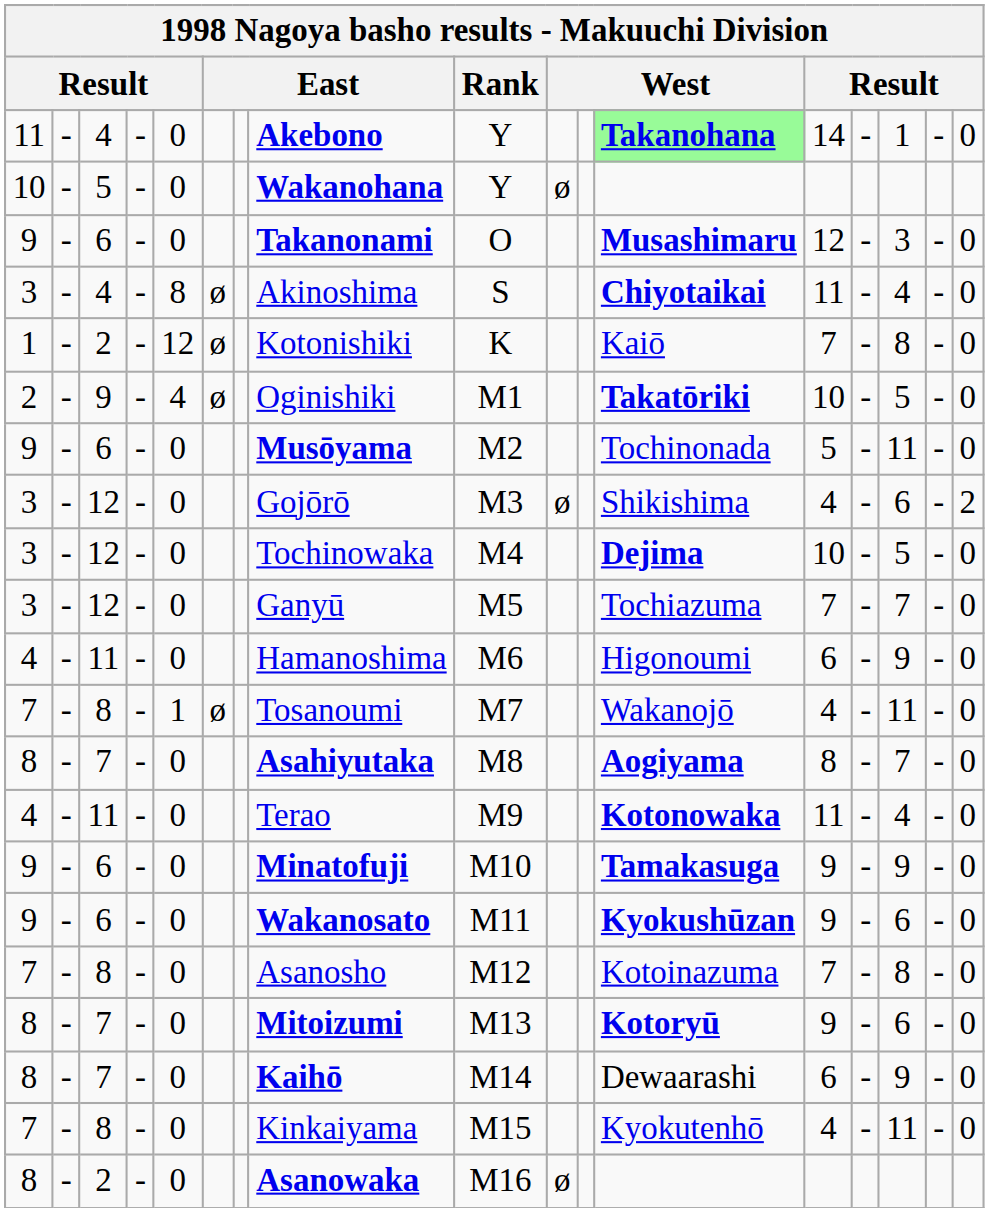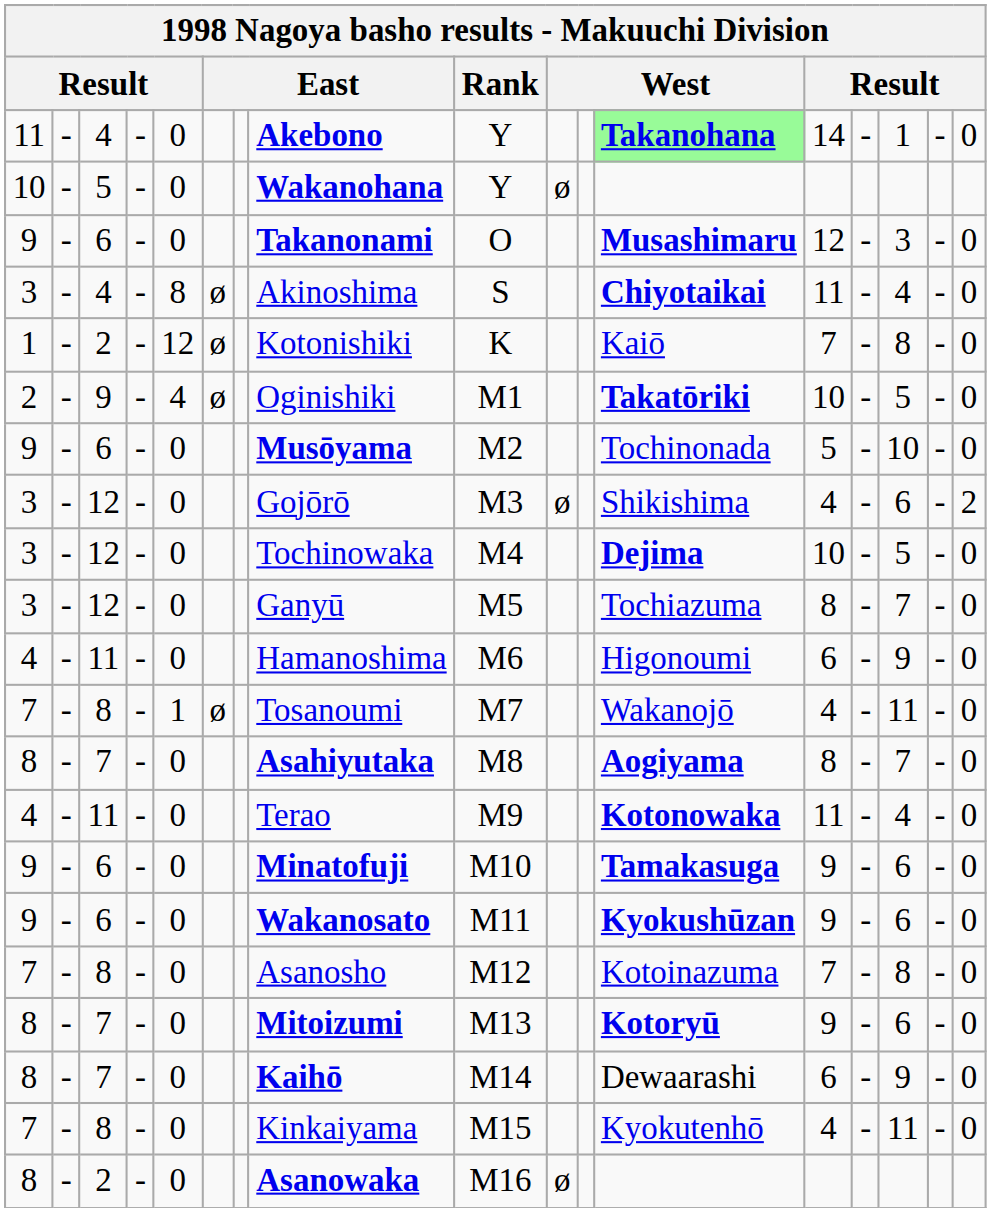(902, 448) 11 -> (903, 448) 10
(829, 605) 7 -> (829, 605) 8
(902, 866) 9 -> (903, 866) 6
